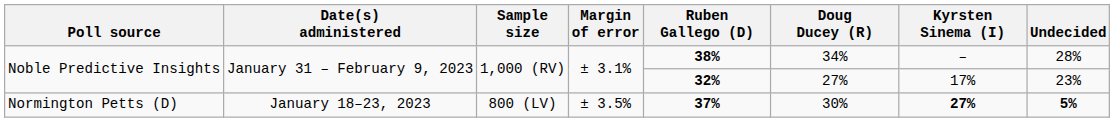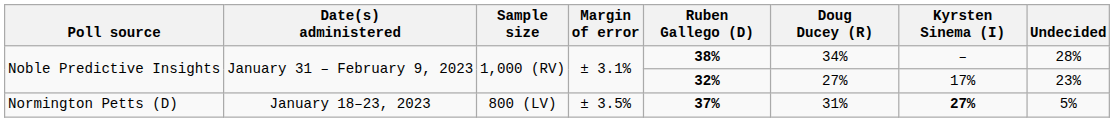(835, 104) 30% -> (835, 104) 31%
(1068, 104) bold -> (1068, 104) normal
